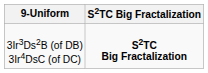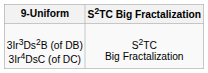(144, 50) bold -> (144, 50) normal
